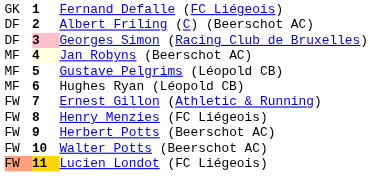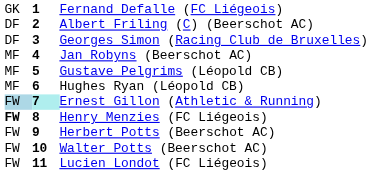(36, 41) pink background -> (36, 41) no background
(36, 56) lightyellow background -> (36, 56) no background
(12, 102) no background -> (12, 102) lightblue background
(36, 102) no background -> (36, 102) paleturquoise background
(12, 118) normal -> (12, 118) bold
(12, 164) lightsalmon background -> (12, 164) no background
(40, 164) gold background -> (40, 164) no background
